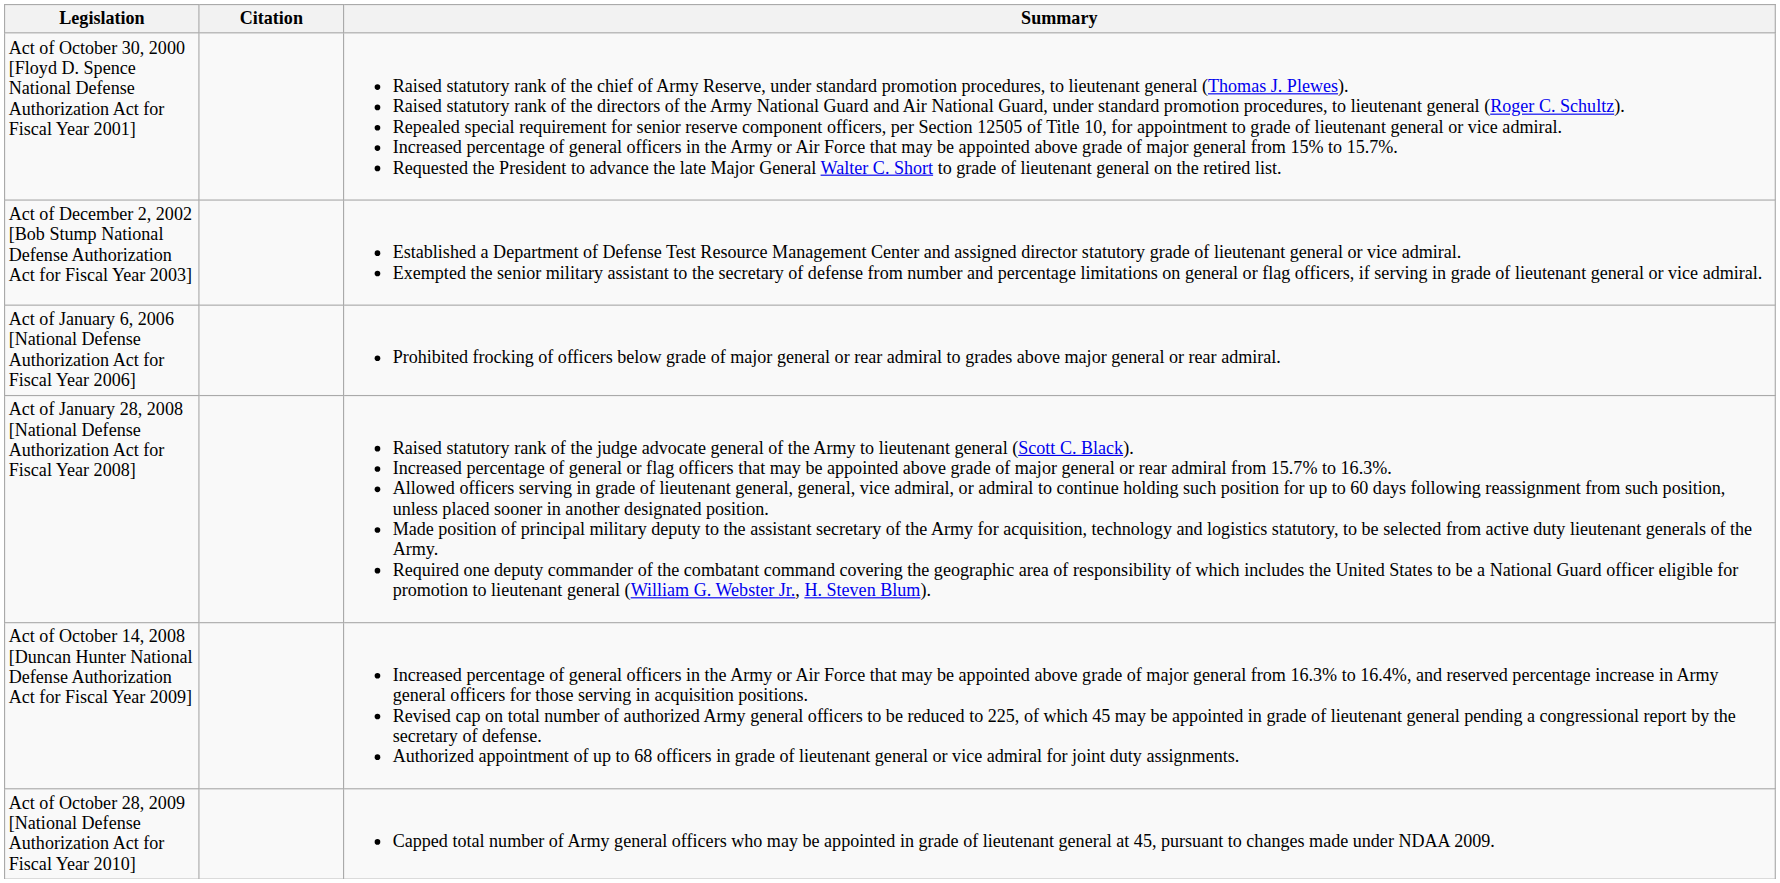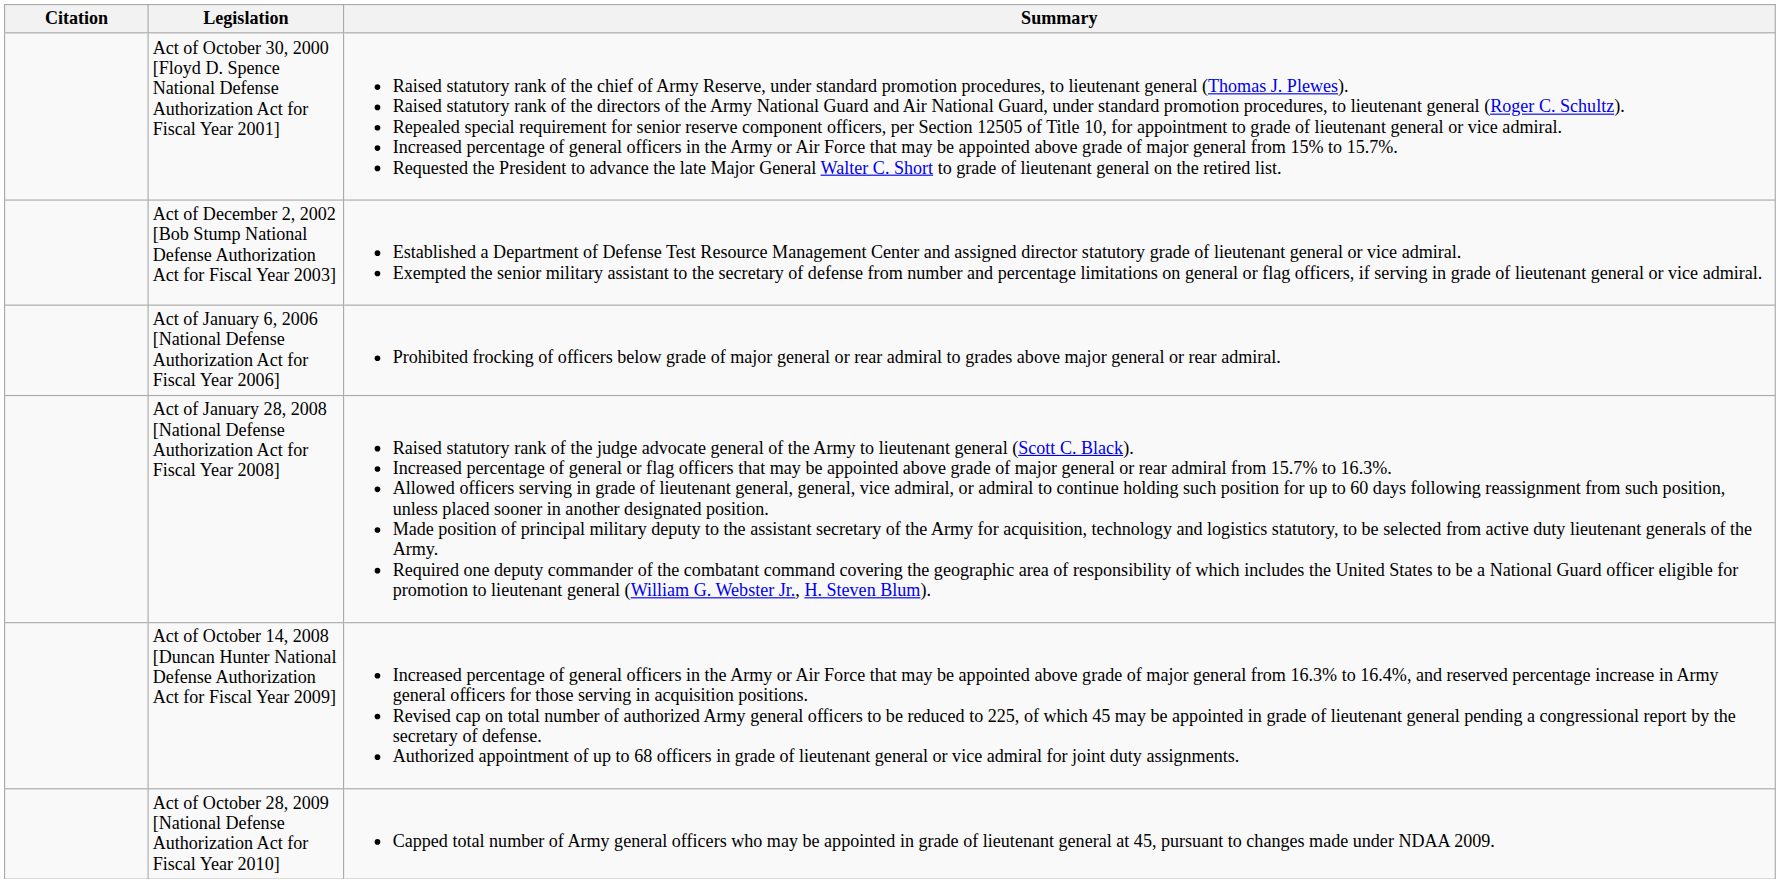columns swapped: (102, 18) <-> (271, 18)
